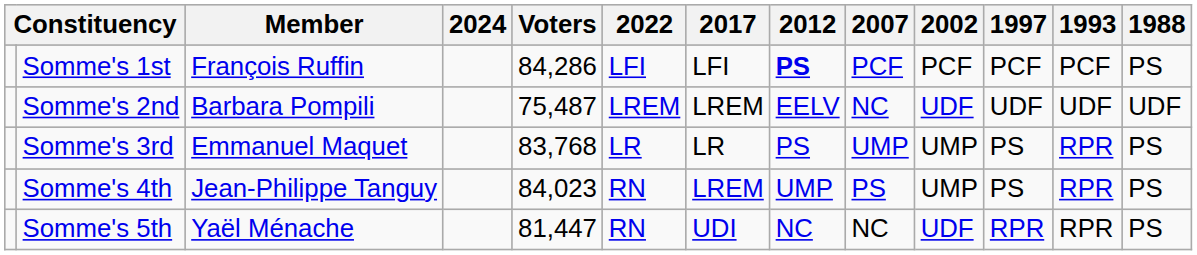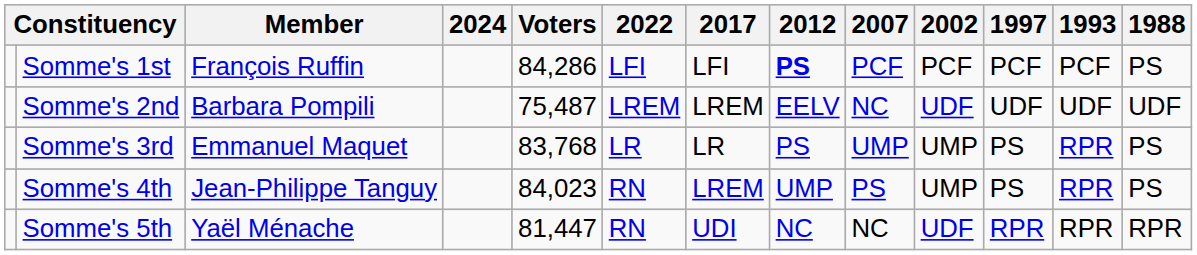(1145, 229) PS -> (1155, 229) RPR
